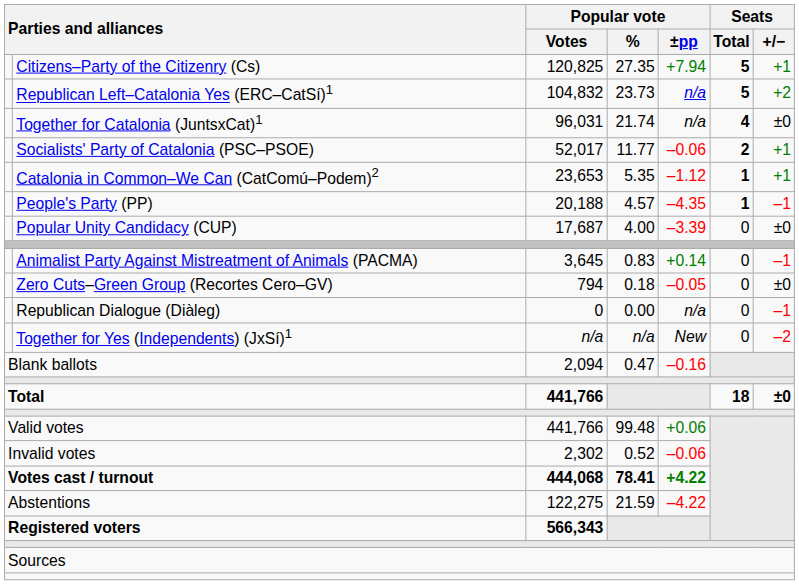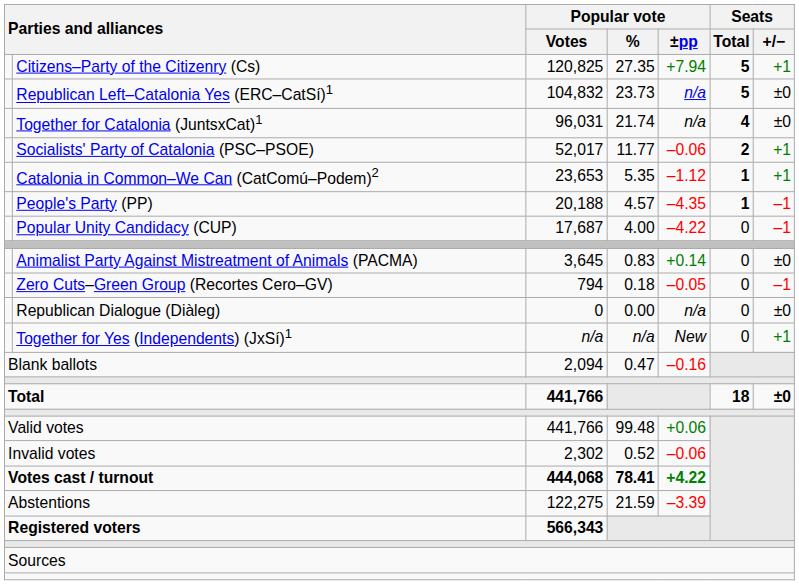(782, 93) +2 -> (782, 93) ±0
(686, 228) –3.39 -> (686, 228) –4.22
(782, 228) ±0 -> (782, 228) –1
(782, 260) –1 -> (782, 260) ±0
(782, 285) ±0 -> (782, 285) –1
(782, 310) –1 -> (782, 310) ±0
(782, 337) –2 -> (782, 337) +1
(686, 503) –4.22 -> (686, 503) –3.39
